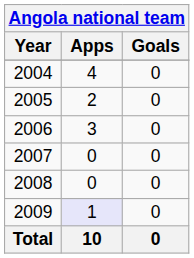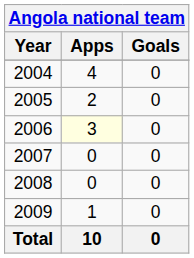(92, 128) no background -> (92, 128) lightyellow background
(92, 211) lavender background -> (92, 211) no background
